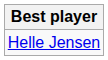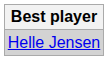(54, 42) no background -> (54, 42) lightgrey background
